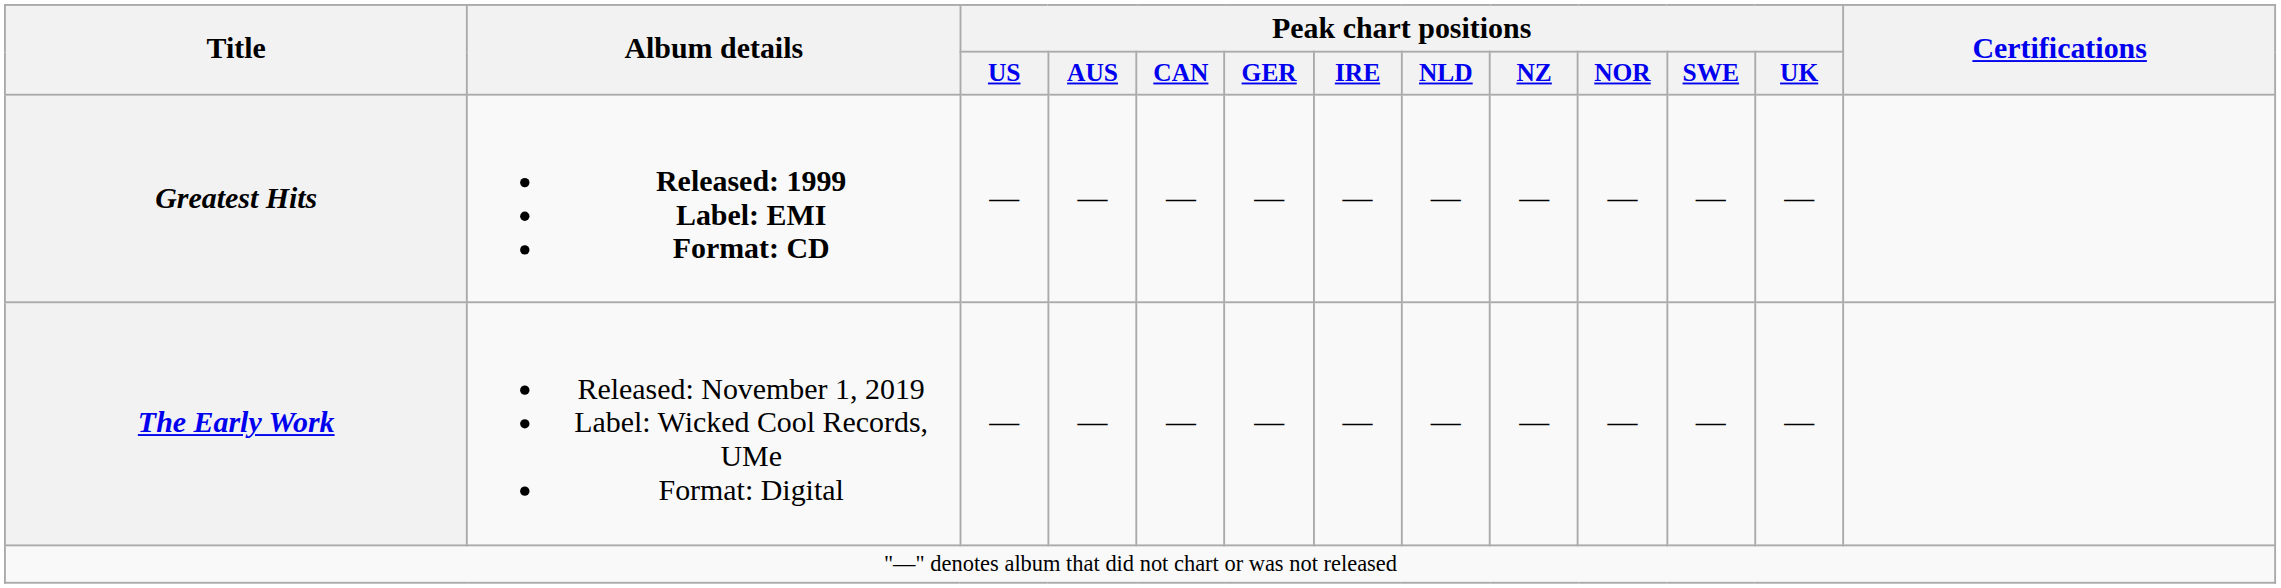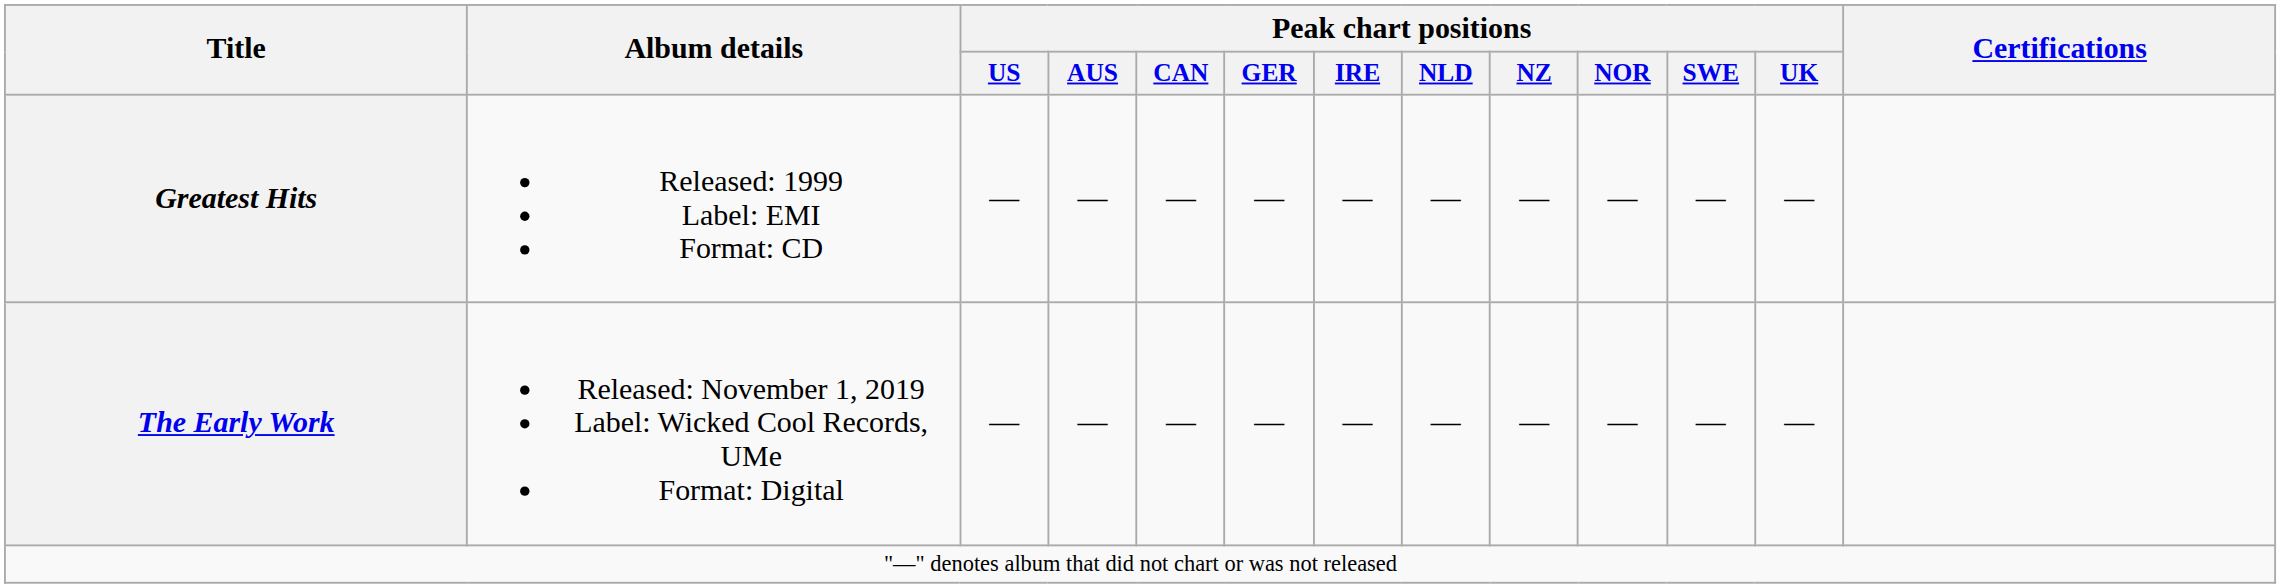(714, 215) bold -> (714, 215) normal
